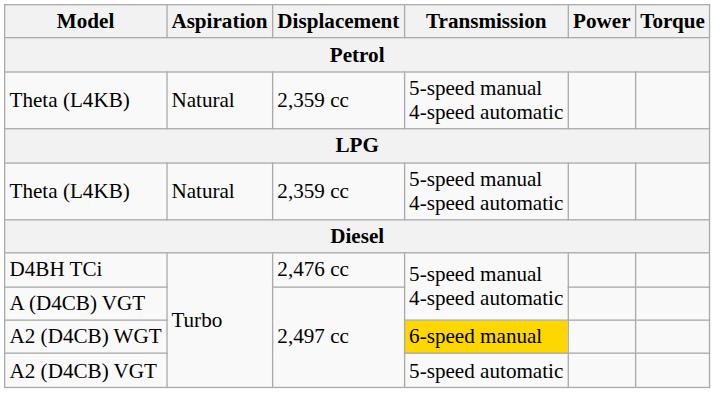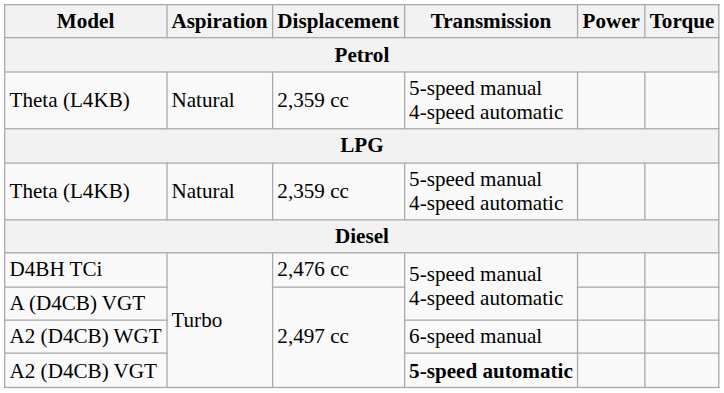(476, 336) gold background -> (476, 336) no background
(486, 370) normal -> (491, 370) bold
